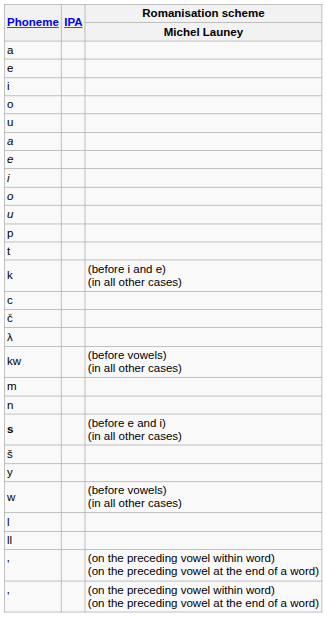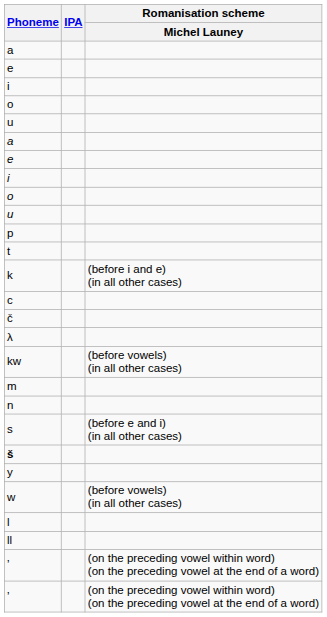(10, 429) bold -> (10, 429) normal
(10, 454) normal -> (10, 454) bold
